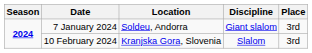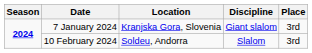(154, 27) Soldeu, Andorra -> (171, 27) Kranjska Gora, Slovenia
(171, 41) Kranjska Gora, Slovenia -> (154, 41) Soldeu, Andorra
